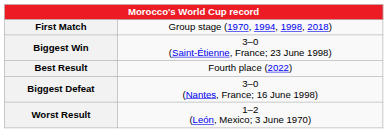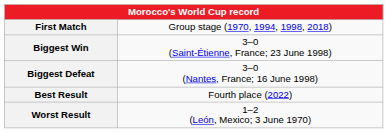rows swapped: (61, 89) <-> (61, 68)
